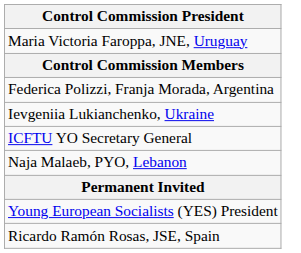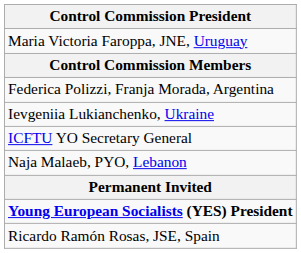(143, 211) normal -> (150, 211) bold
